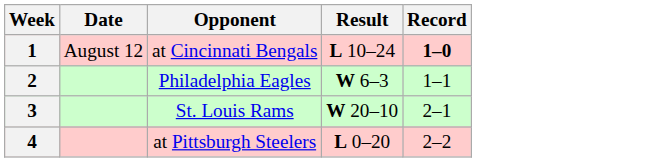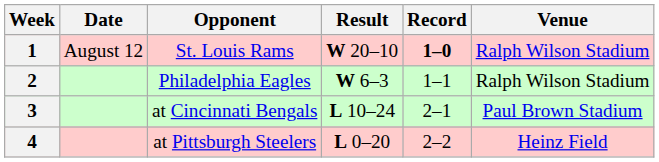+ column: (563, 19)
(235, 50) at Cincinnati Bengals -> (235, 50) St. Louis Rams
(362, 50) L 10–24 -> (362, 50) W 20–10
(235, 111) St. Louis Rams -> (235, 111) at Cincinnati Bengals
(362, 111) W 20–10 -> (362, 111) L 10–24
